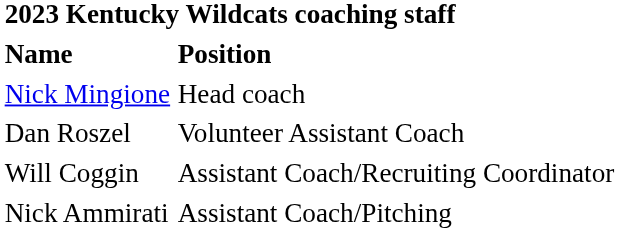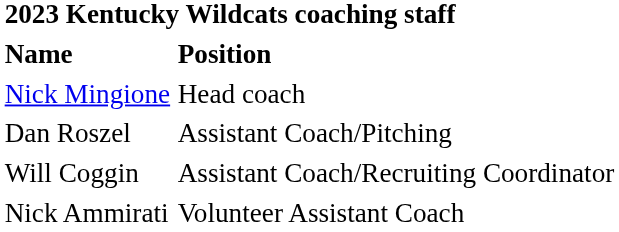(321, 133) Volunteer Assistant Coach -> (315, 133) Assistant Coach/Pitching
(315, 212) Assistant Coach/Pitching -> (321, 212) Volunteer Assistant Coach
